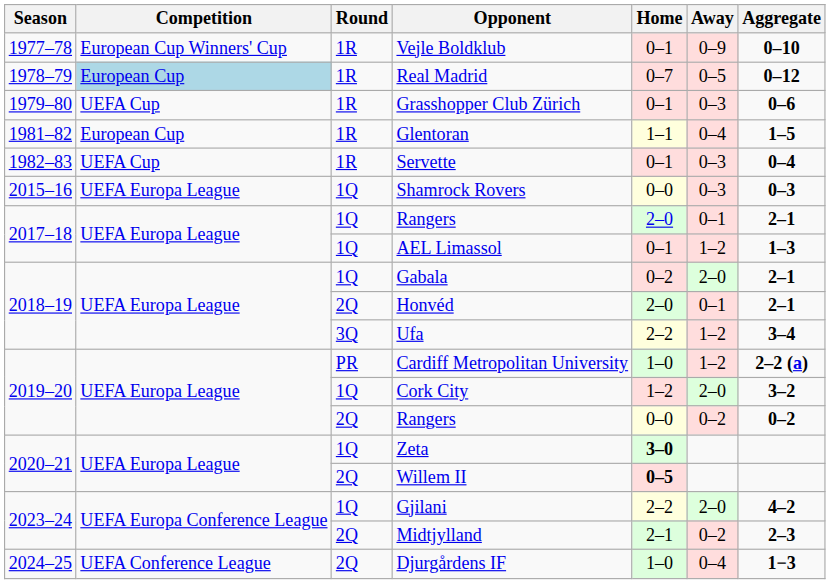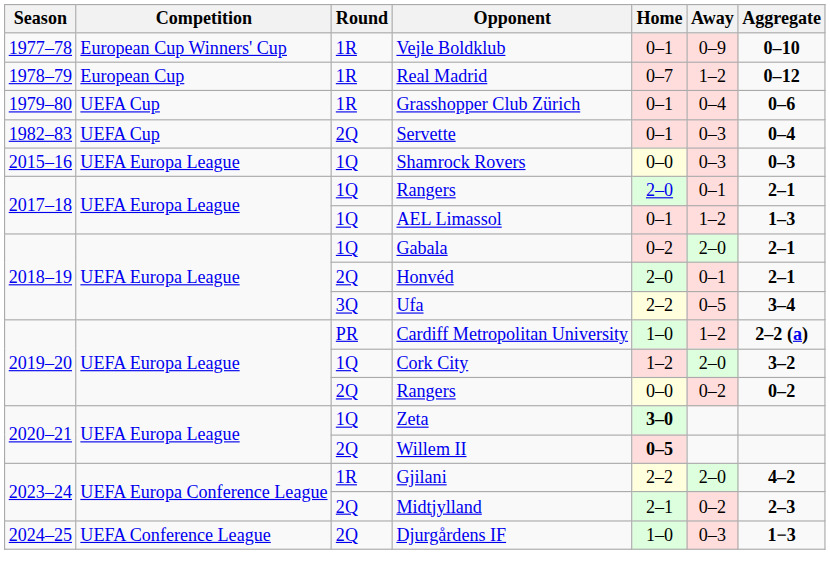(132, 76) lightblue background -> (132, 76) no background
(712, 76) 0–5 -> (712, 76) 1–2
(712, 104) 0–3 -> (712, 104) 0–4
- row: (40, 133)
(346, 162) 1R -> (347, 133) 2Q
(712, 334) 1–2 -> (712, 305) 0–5
(347, 506) 1Q -> (346, 477) 1R
(712, 563) 0–4 -> (712, 534) 0–3
